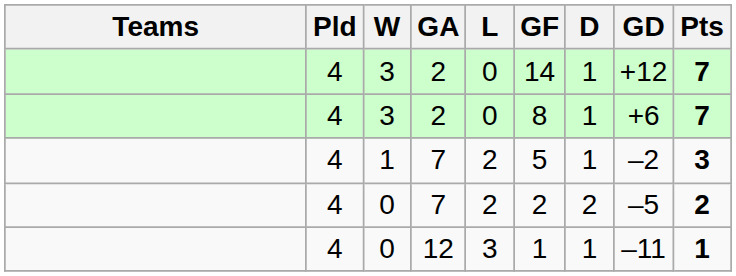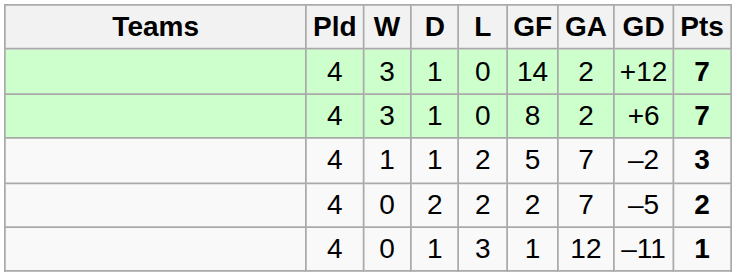columns swapped: (589, 26) <-> (438, 26)
